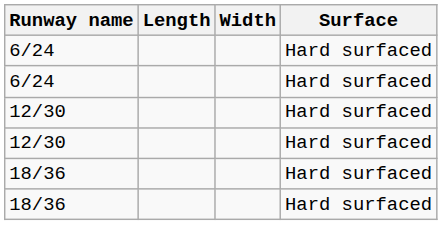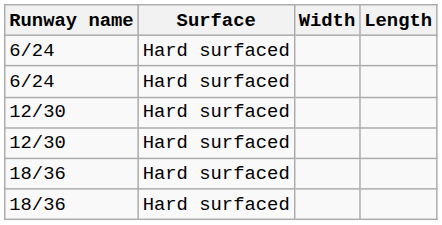columns swapped: (177, 20) <-> (359, 20)
